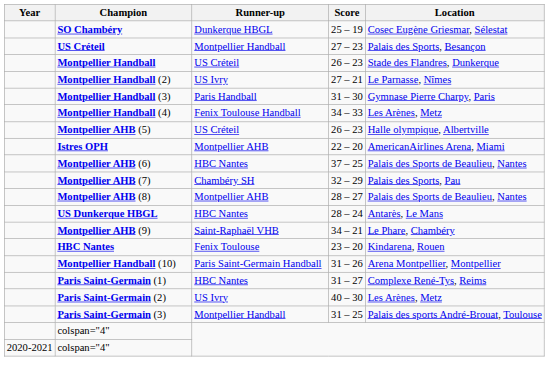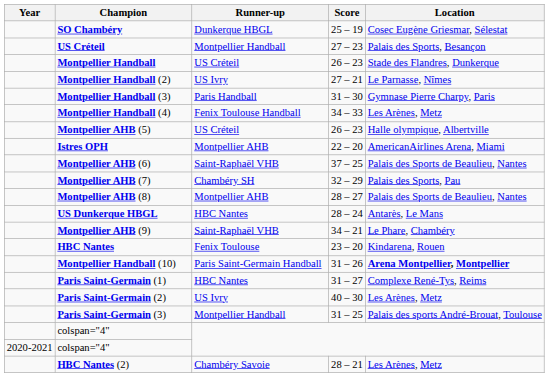(221, 163) HBC Nantes -> (237, 163) Saint-Raphaël VHB
(434, 264) normal -> (439, 264) bold
+ row: (30, 364)
